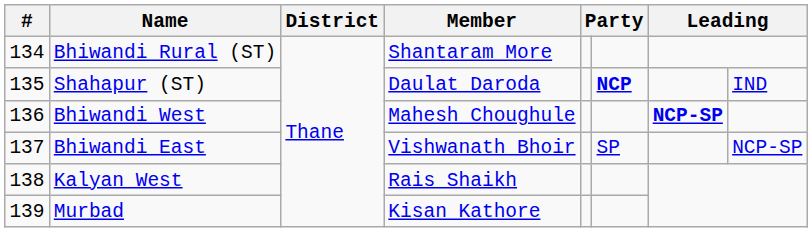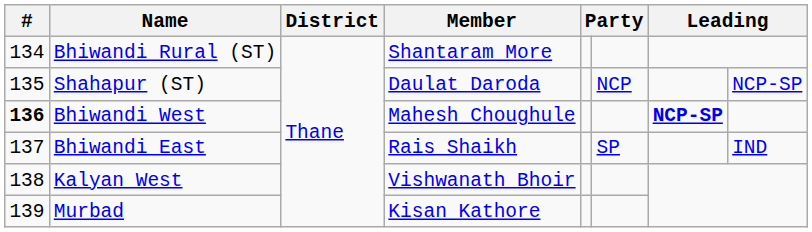(614, 84) bold -> (614, 84) normal
(750, 84) IND -> (767, 84) NCP-SP
(27, 116) normal -> (27, 116) bold
(482, 148) Vishwanath Bhoir -> (453, 148) Rais Shaikh
(767, 148) NCP-SP -> (750, 148) IND
(453, 180) Rais Shaikh -> (482, 180) Vishwanath Bhoir
